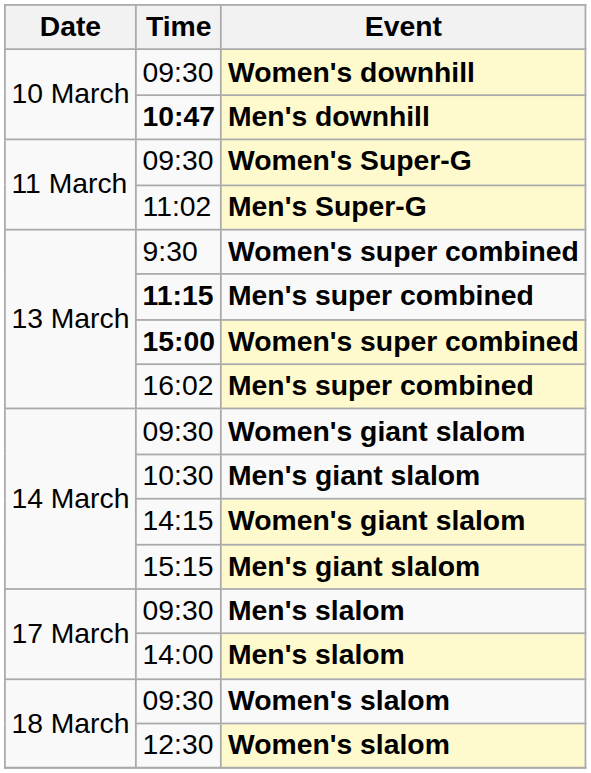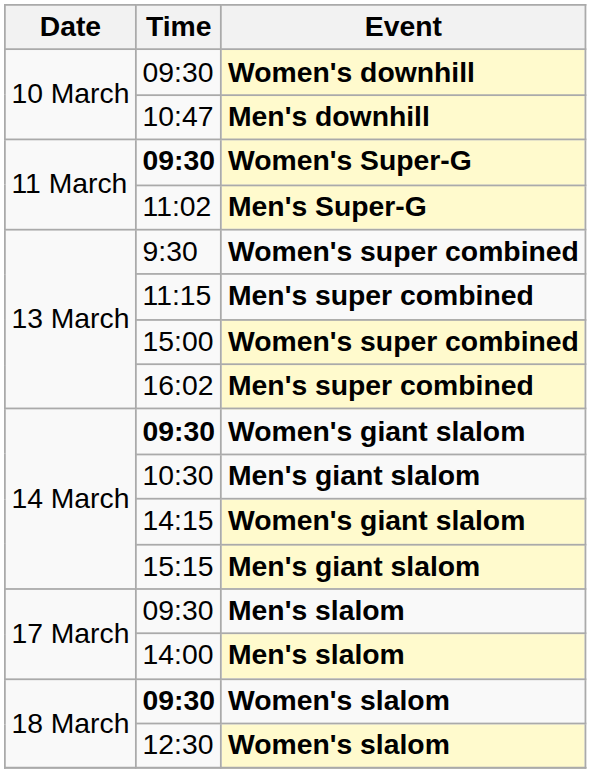(179, 116) bold -> (178, 116) normal
(178, 161) normal -> (179, 161) bold
(178, 296) bold -> (177, 296) normal
(179, 341) bold -> (178, 341) normal
(178, 431) normal -> (179, 431) bold
(178, 700) normal -> (179, 700) bold
